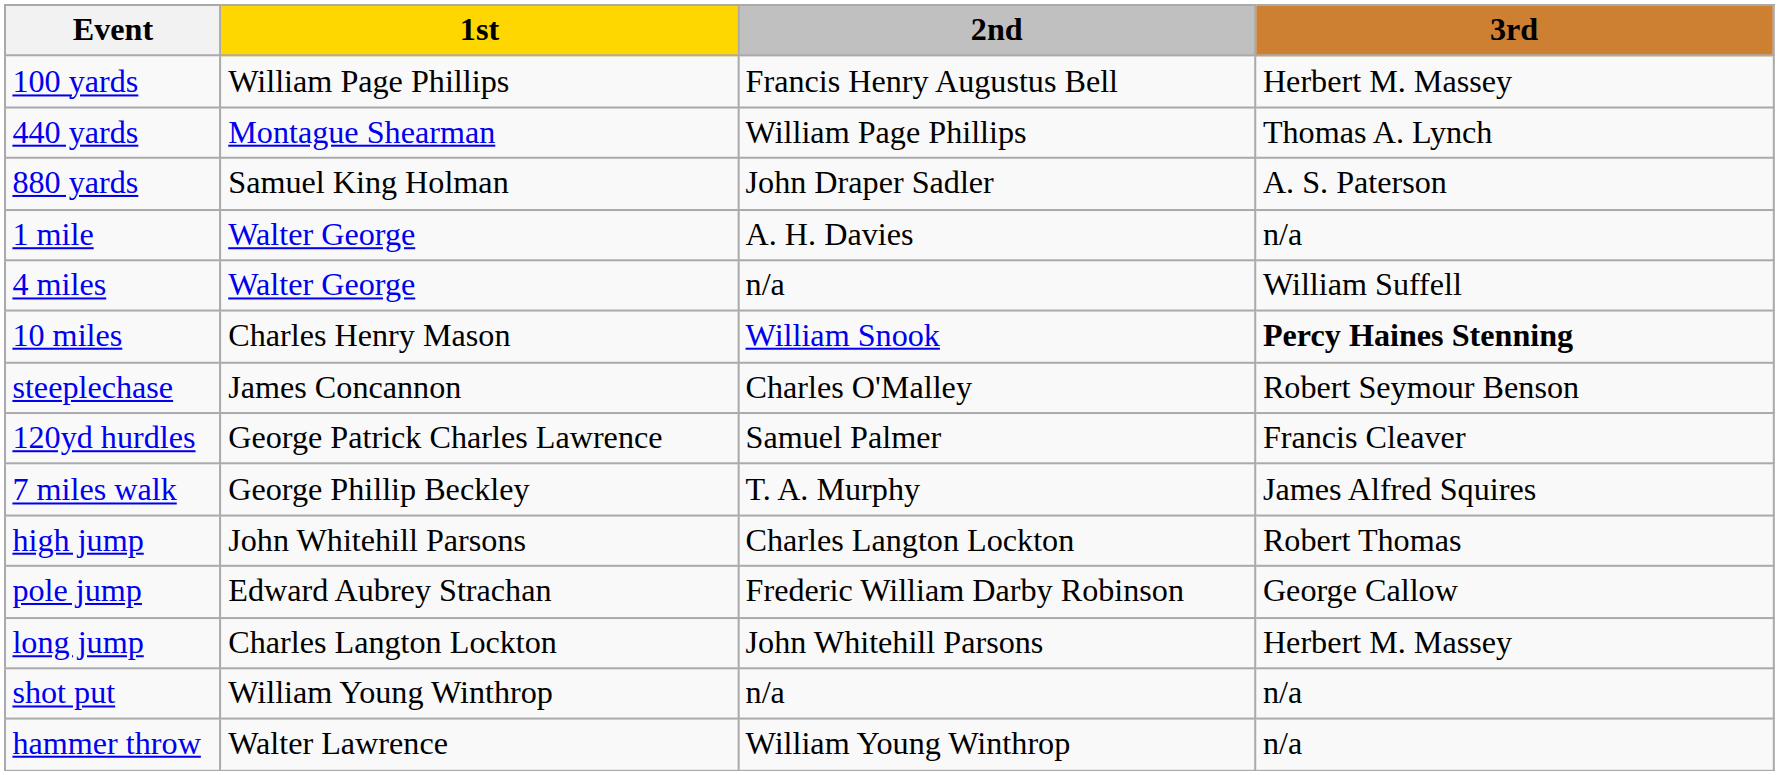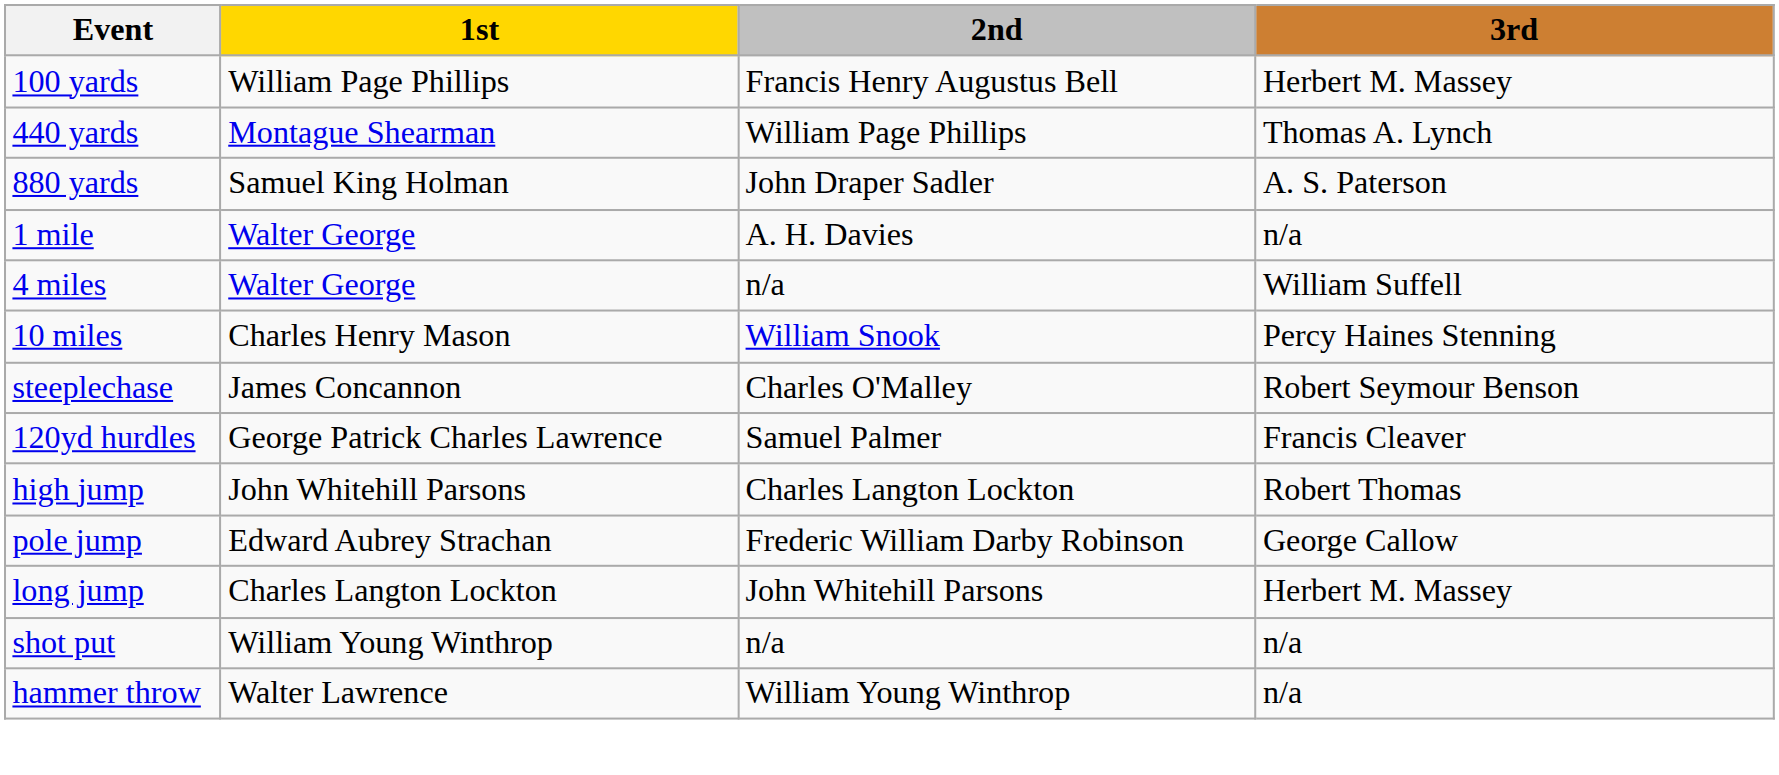(1418, 336) bold -> (1409, 336) normal
- row: (95, 489)
